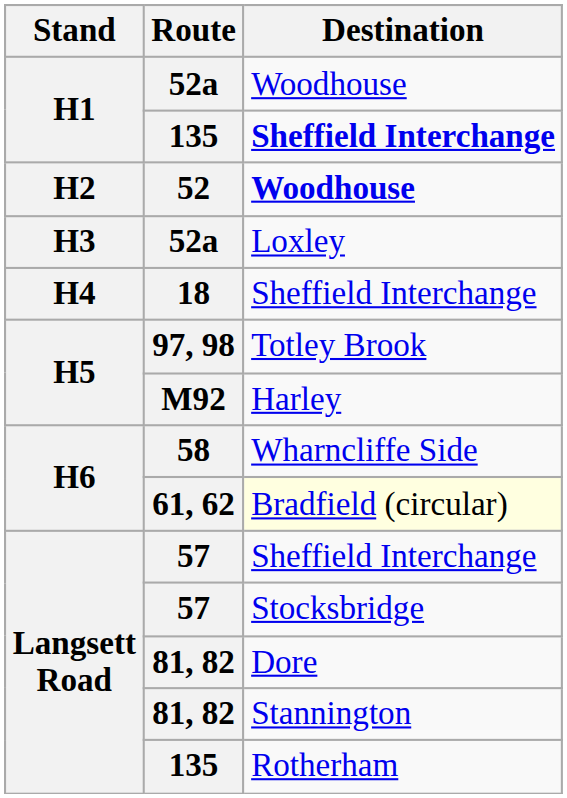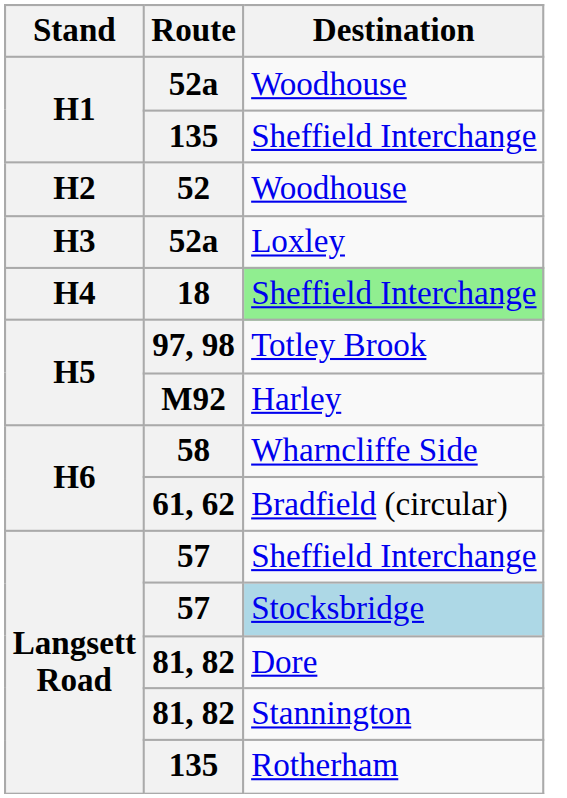(403, 135) bold -> (394, 135) normal
(333, 188) bold -> (329, 188) normal
(394, 293) no background -> (394, 293) lightgreen background
(379, 503) lightyellow background -> (379, 503) no background
(338, 608) no background -> (338, 608) lightblue background
